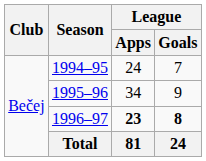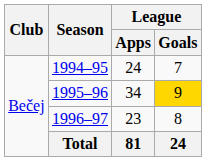(178, 93) no background -> (178, 93) gold background
(133, 118) bold -> (133, 118) normal
(178, 118) bold -> (178, 118) normal
